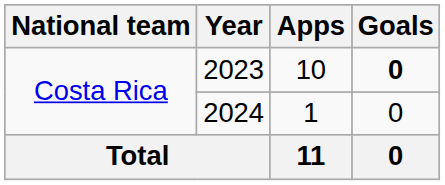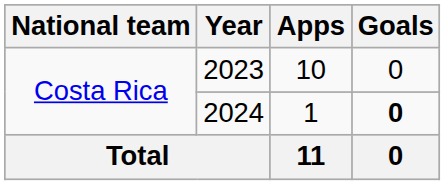(396, 69) bold -> (396, 69) normal
(396, 112) normal -> (396, 112) bold
